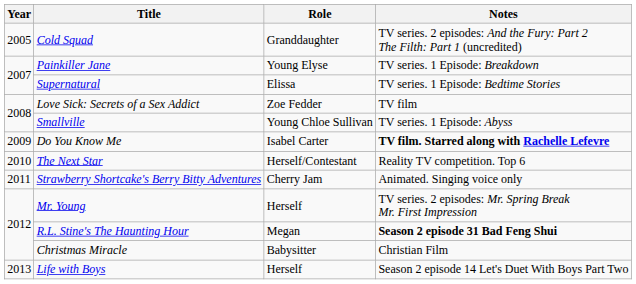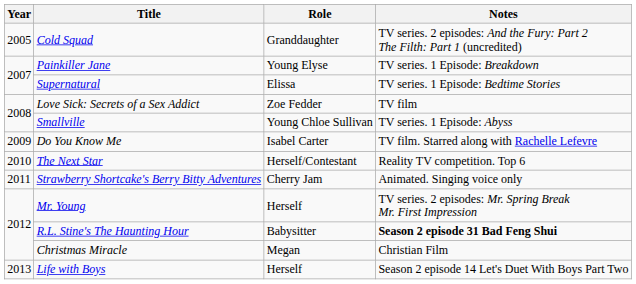(494, 141) bold -> (488, 141) normal
(283, 231) Megan -> (291, 231) Babysitter
(291, 250) Babysitter -> (283, 250) Megan
